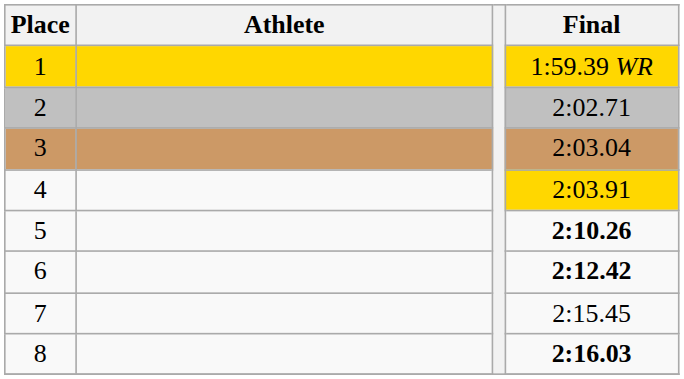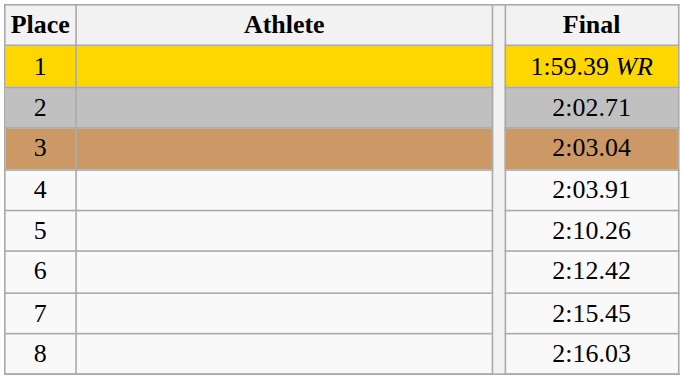(592, 189) gold background -> (592, 189) no background
(592, 230) bold -> (592, 230) normal
(592, 271) bold -> (592, 271) normal
(592, 353) bold -> (592, 353) normal
